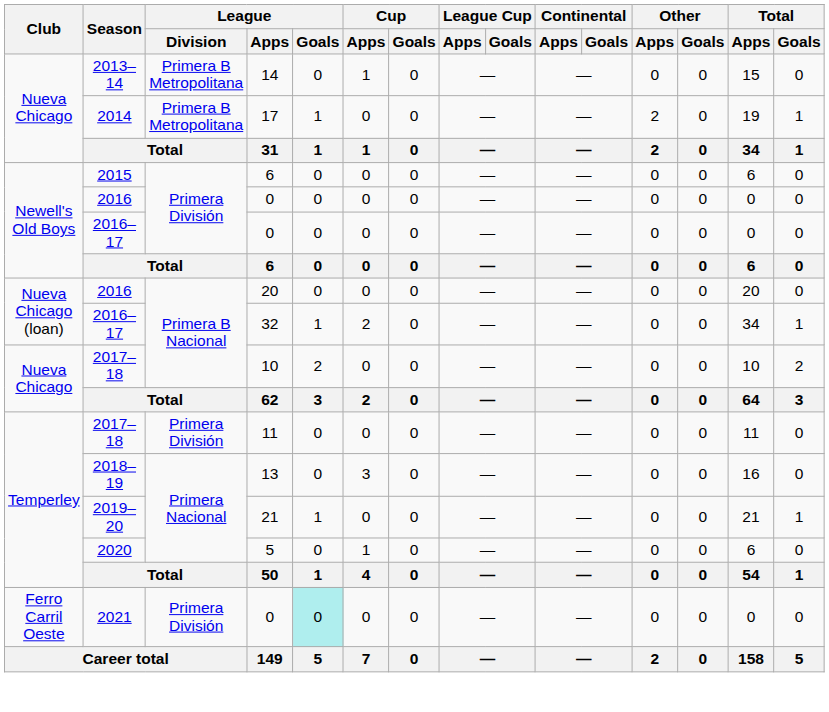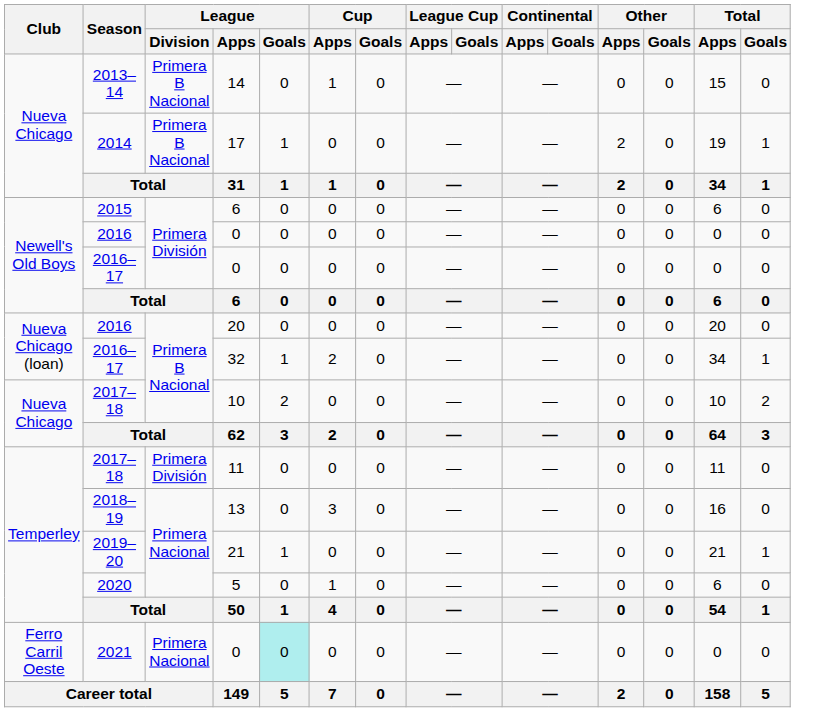(196, 74) Primera B Metropolitana -> (179, 83) Primera B Nacional
(196, 116) Primera B Metropolitana -> (179, 143) Primera B Nacional
(196, 616) Primera División -> (179, 651) Primera Nacional
